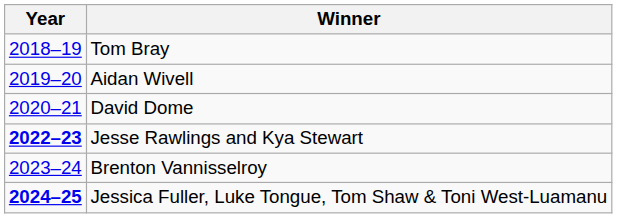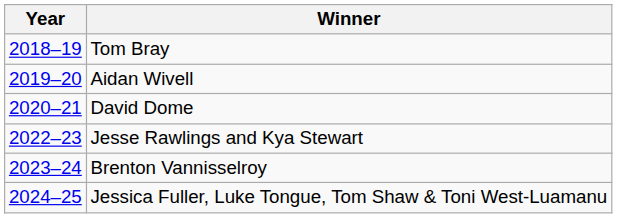(45, 138) bold -> (45, 138) normal
(45, 197) bold -> (45, 197) normal
